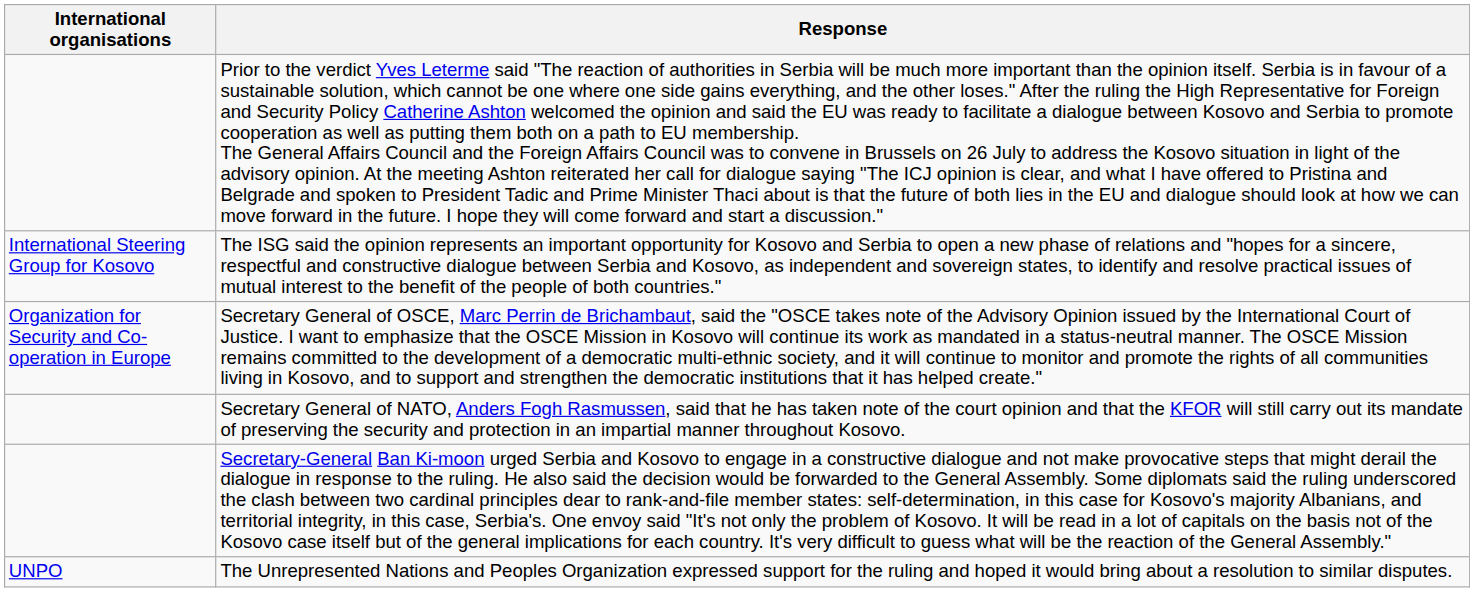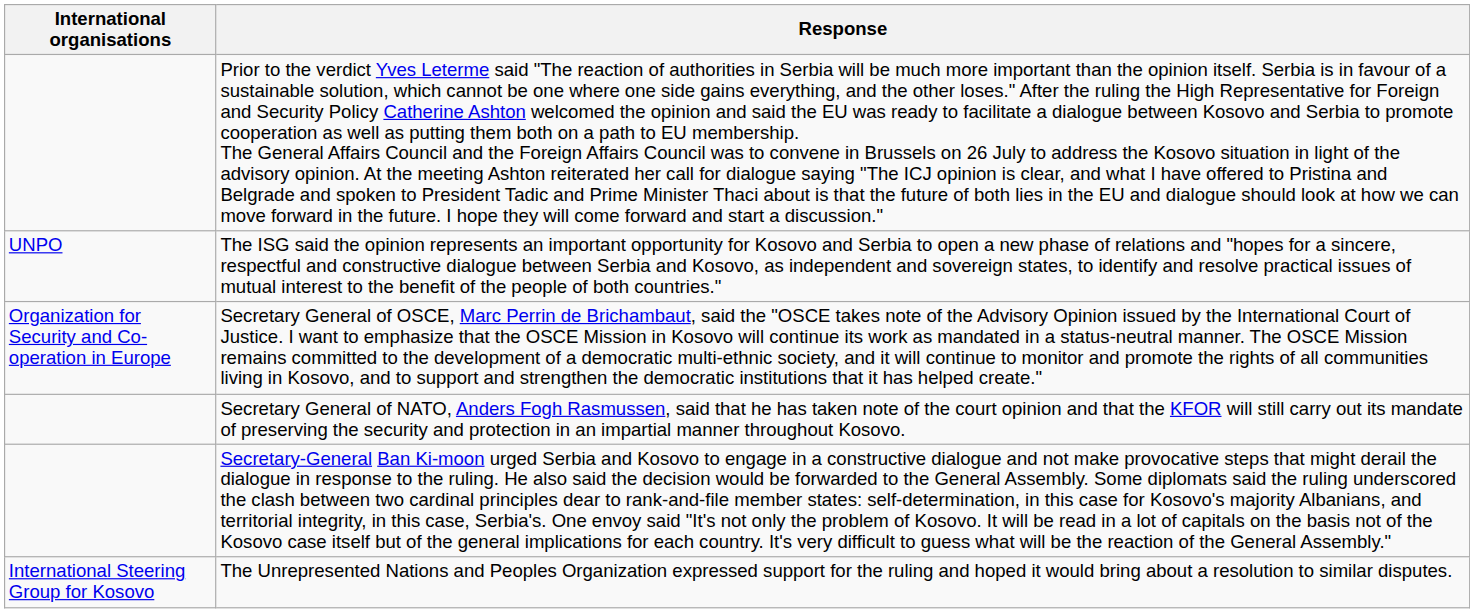(97, 255) International Steering Group for Kosovo -> (36, 245) UNPO
(36, 571) UNPO -> (97, 582) International Steering Group for Kosovo
